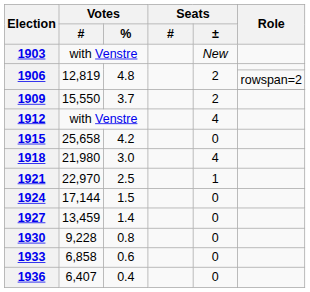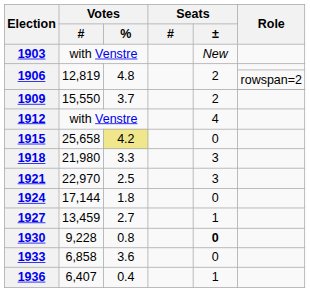(126, 138) no background -> (126, 138) khaki background
(126, 158) 3.0 -> (126, 158) 3.3
(215, 158) 4 -> (215, 158) 3
(215, 178) 1 -> (215, 178) 3
(126, 198) 1.5 -> (126, 198) 1.8
(126, 218) 1.4 -> (126, 218) 2.7
(215, 218) 0 -> (215, 218) 1
(215, 237) normal -> (215, 237) bold
(126, 257) 0.6 -> (126, 257) 3.6
(215, 277) 0 -> (215, 277) 1
